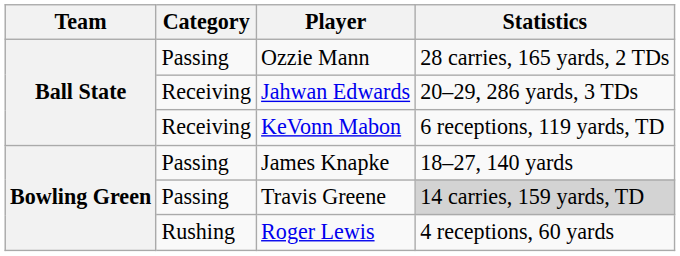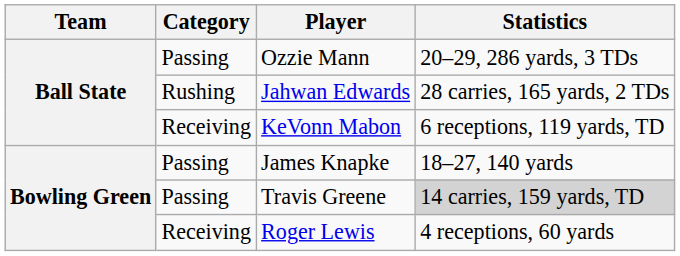(545, 57) 28 carries, 165 yards, 2 TDs -> (529, 57) 20–29, 286 yards, 3 TDs
(206, 92) Receiving -> (198, 92) Rushing
(529, 92) 20–29, 286 yards, 3 TDs -> (545, 92) 28 carries, 165 yards, 2 TDs
(198, 232) Rushing -> (206, 232) Receiving
